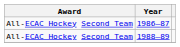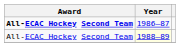(70, 23) normal -> (70, 23) bold
(153, 36) no background -> (153, 36) lightyellow background
